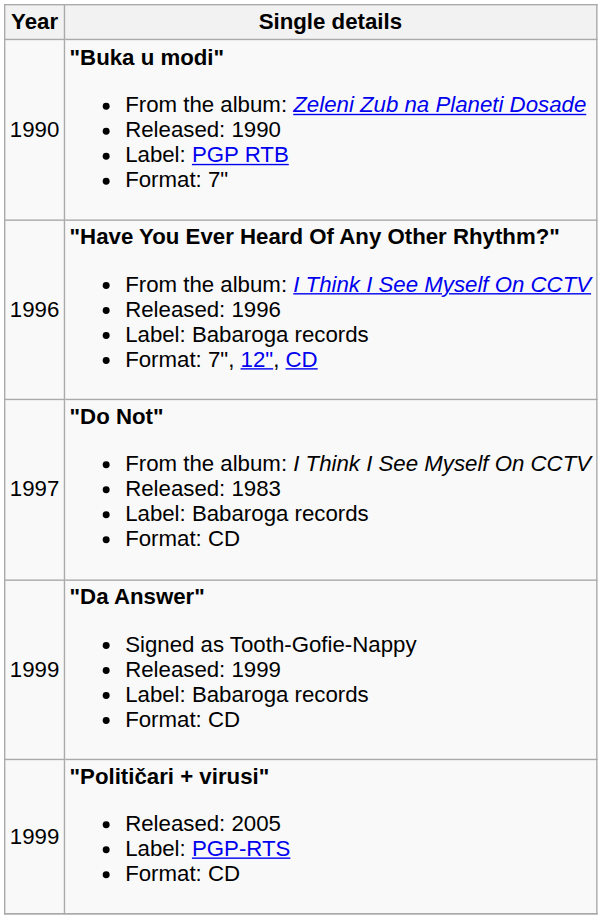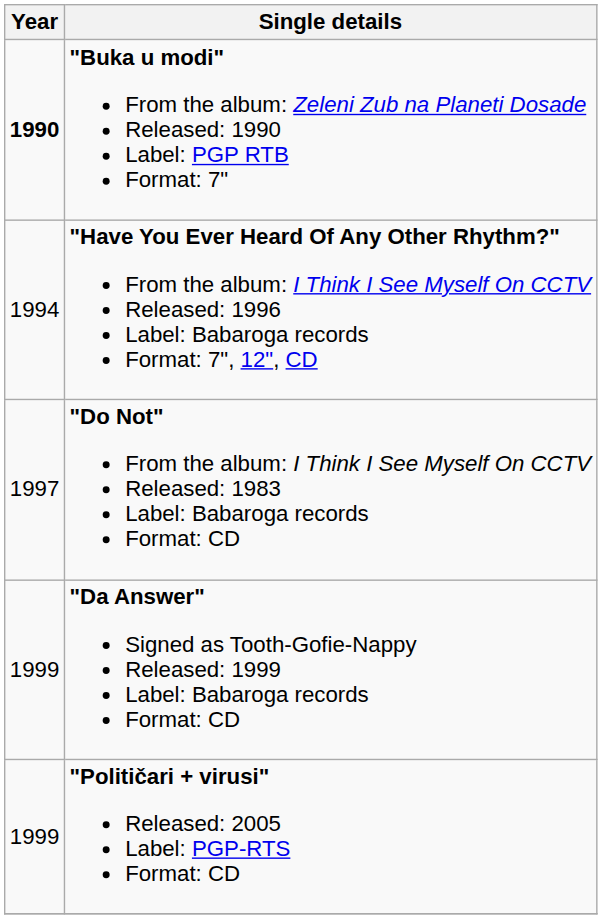(35, 129) normal -> (35, 129) bold
(35, 309) 1996 -> (35, 309) 1994
